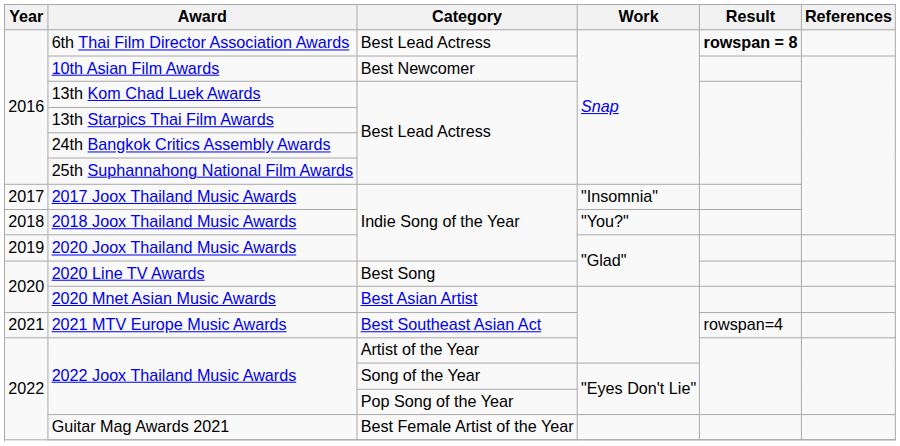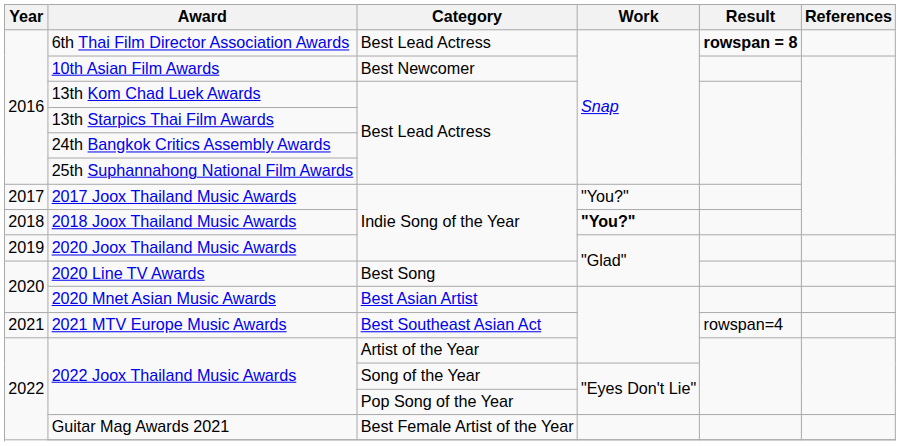(620, 196) "Insomnia" -> (605, 196) "You?"
(605, 222) normal -> (608, 222) bold
